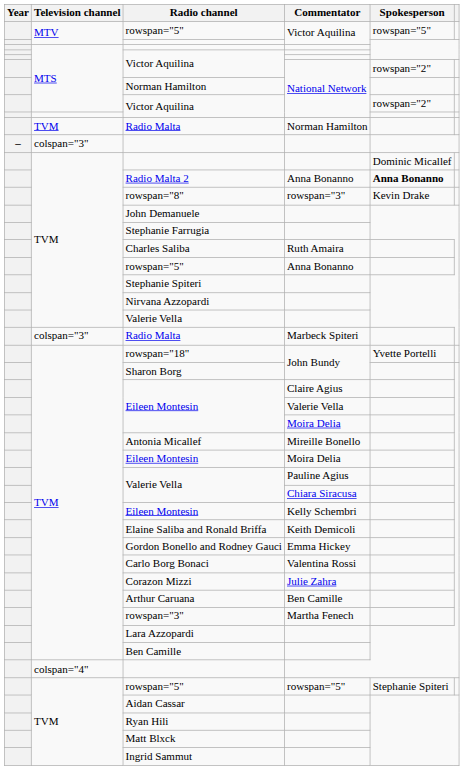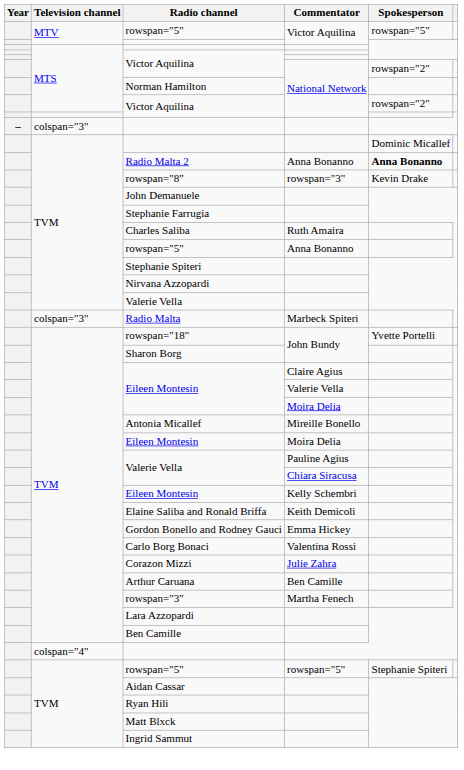- row: (153, 126)
